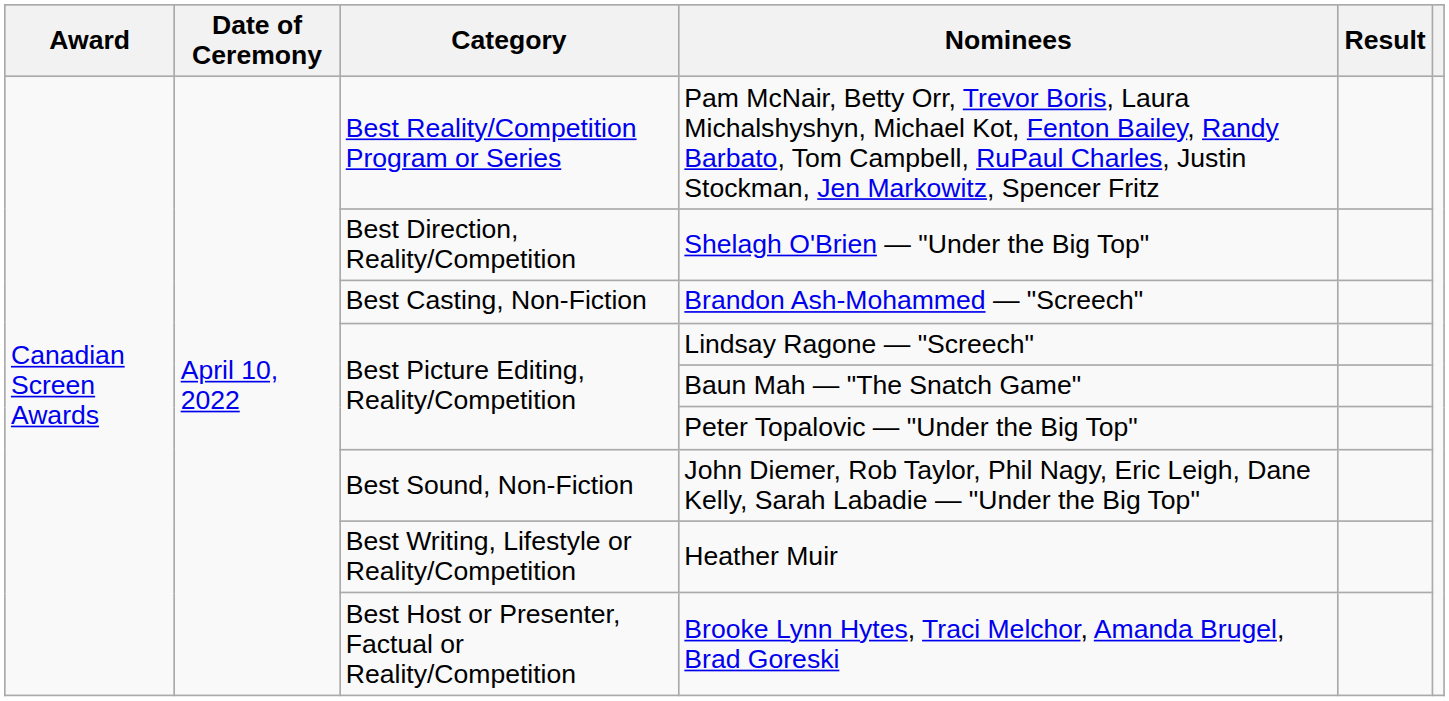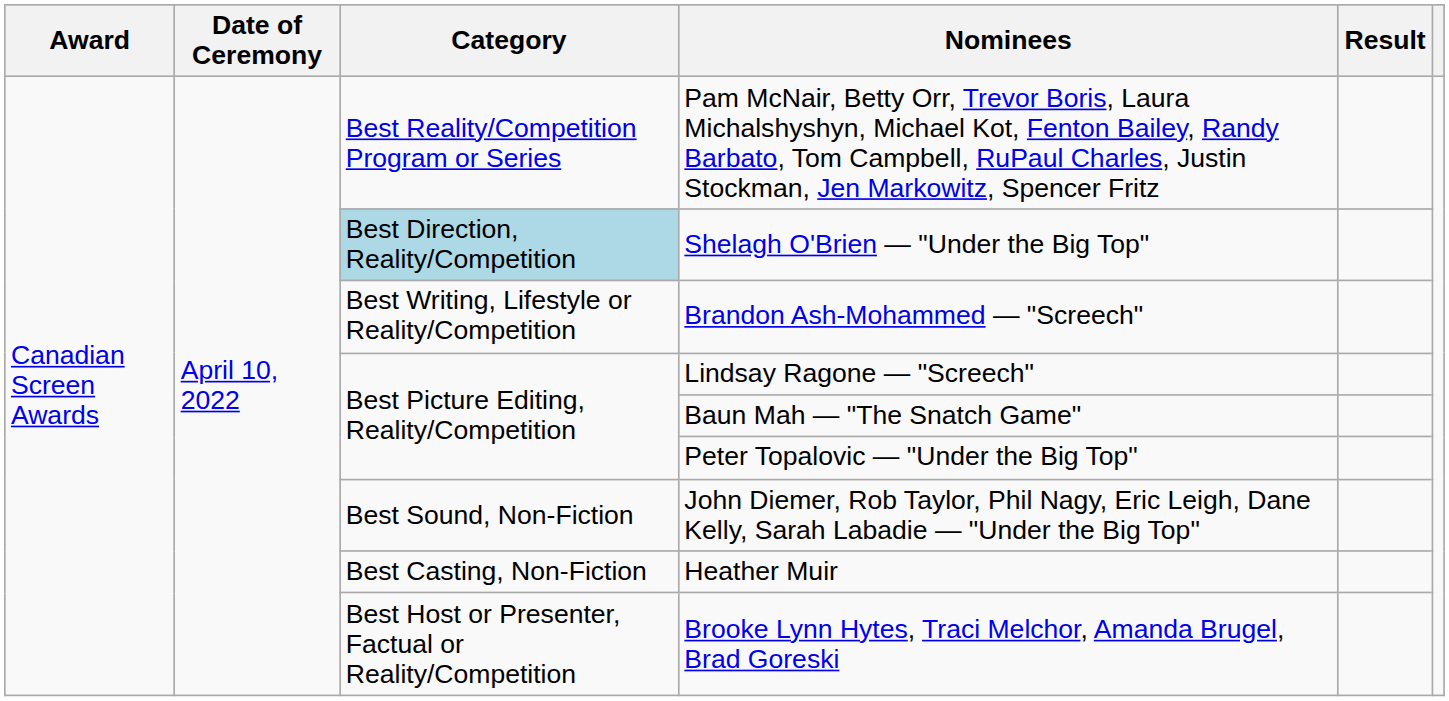(461, 244) no background -> (461, 244) lightblue background
(496, 301) Best Casting, Non-Fiction -> (489, 316) Best Writing, Lifestyle or Reality/Competition
(489, 556) Best Writing, Lifestyle or Reality/Competition -> (496, 571) Best Casting, Non-Fiction
